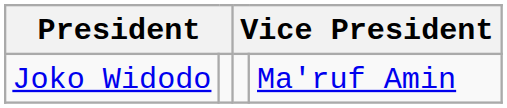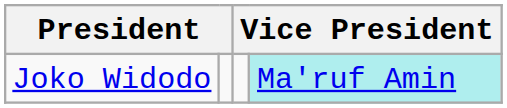(357, 79) no background -> (357, 79) paleturquoise background
